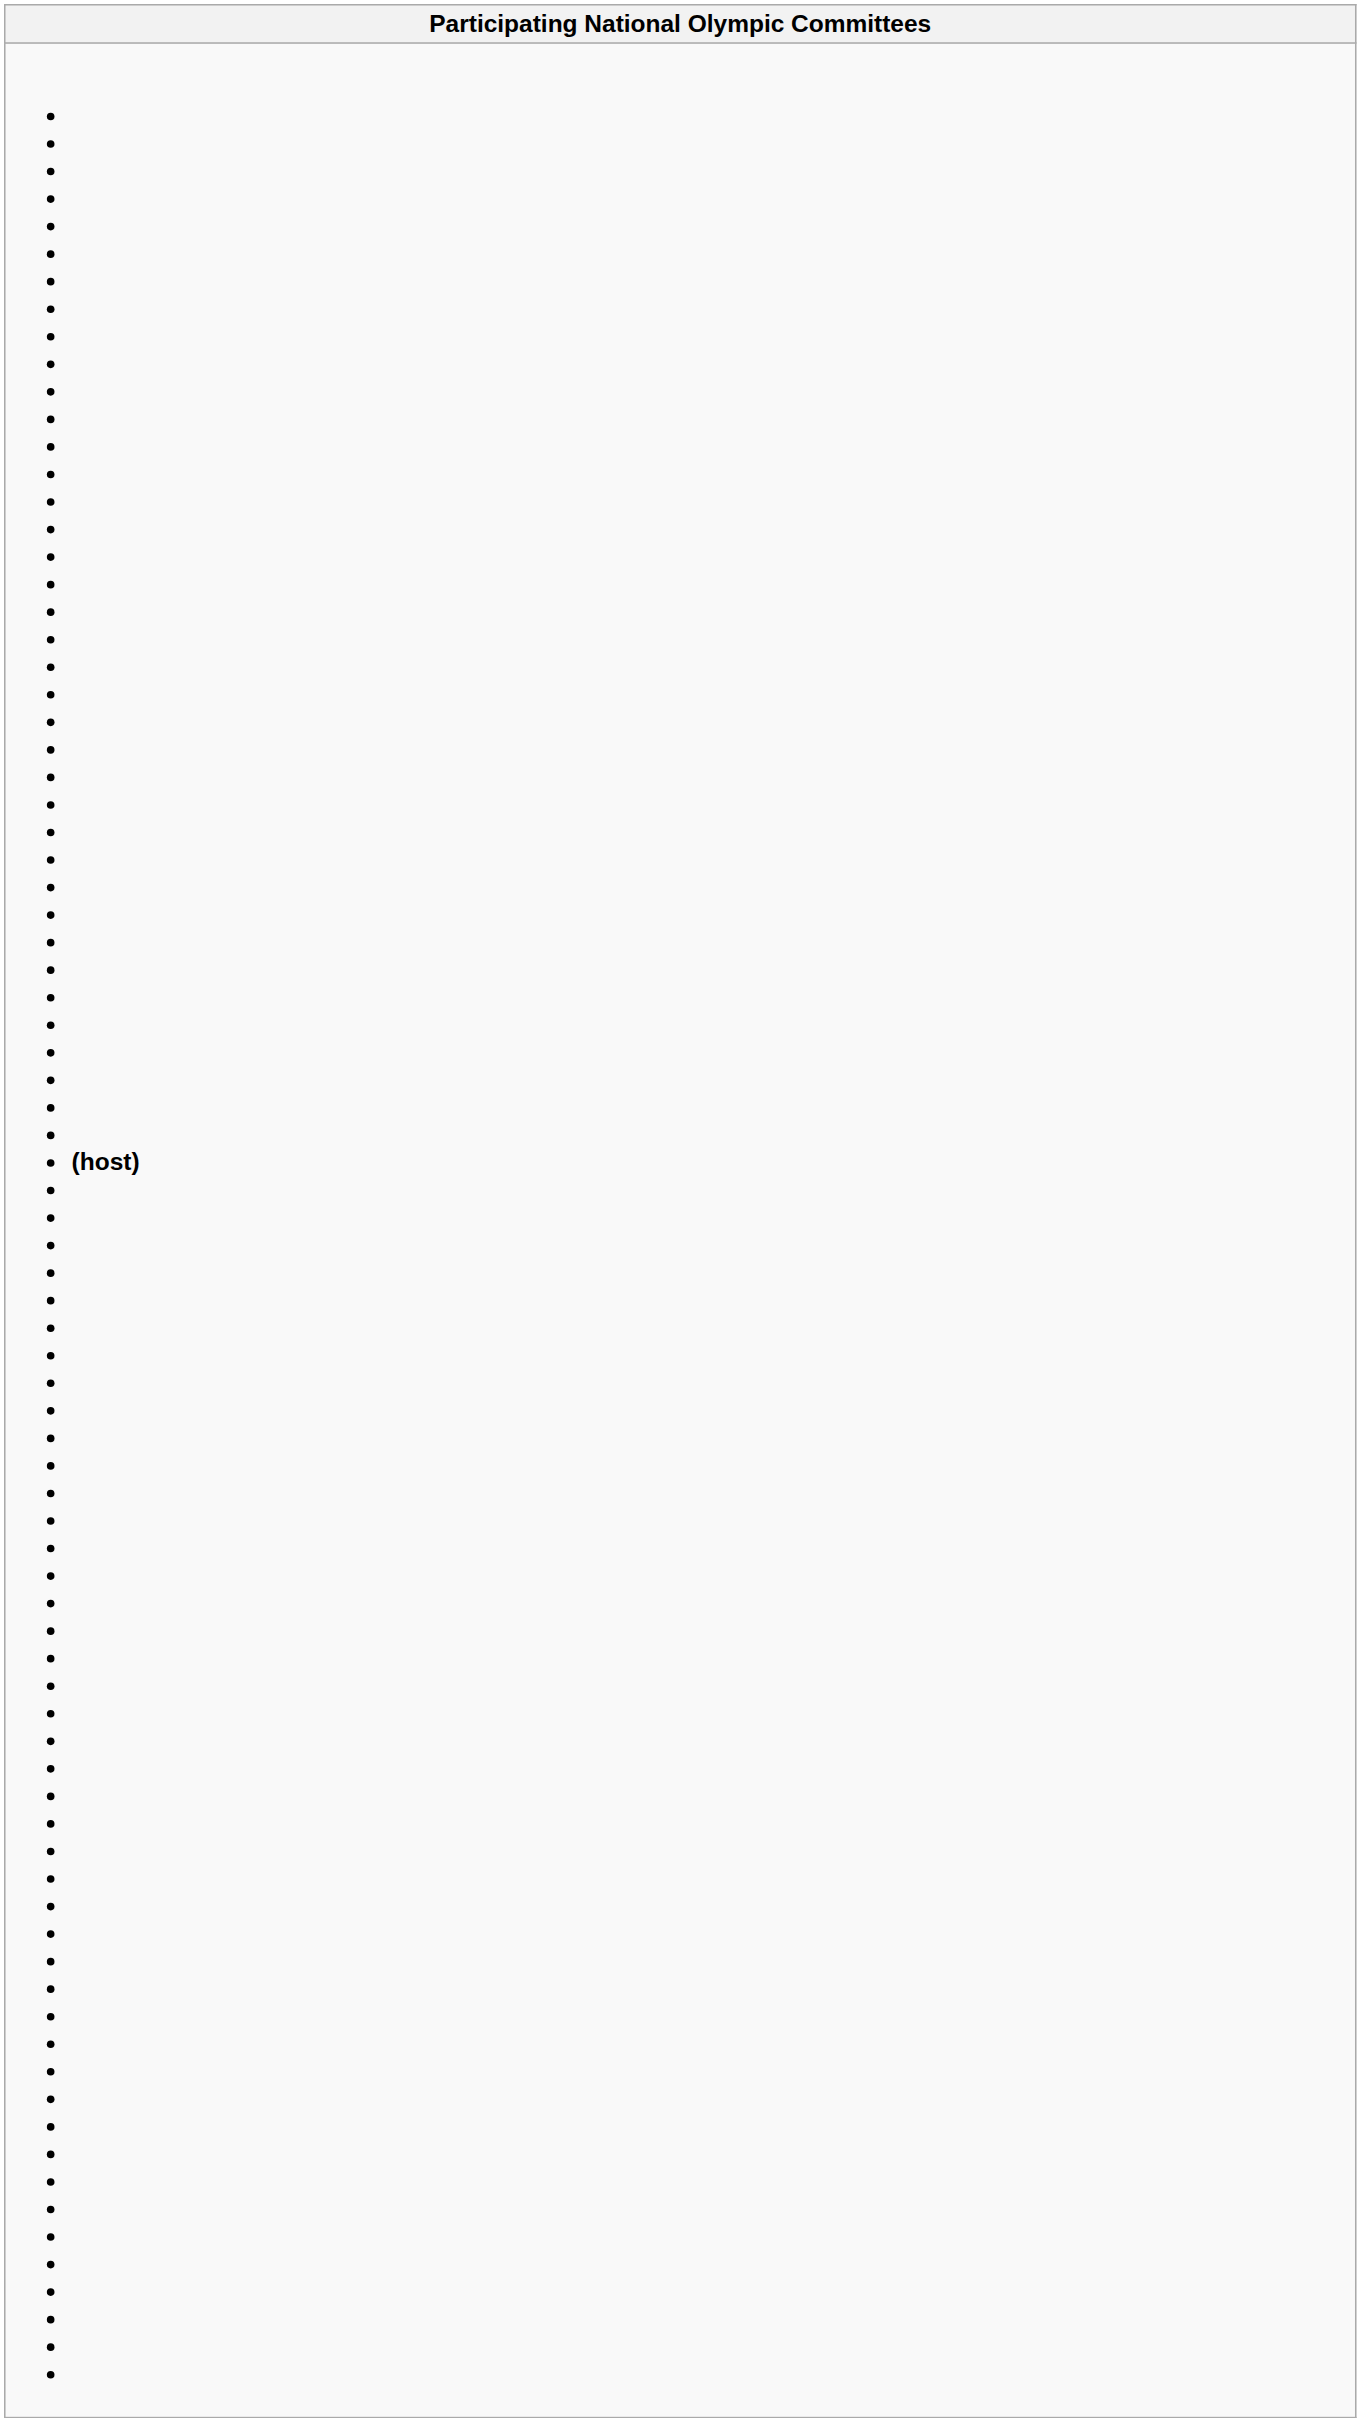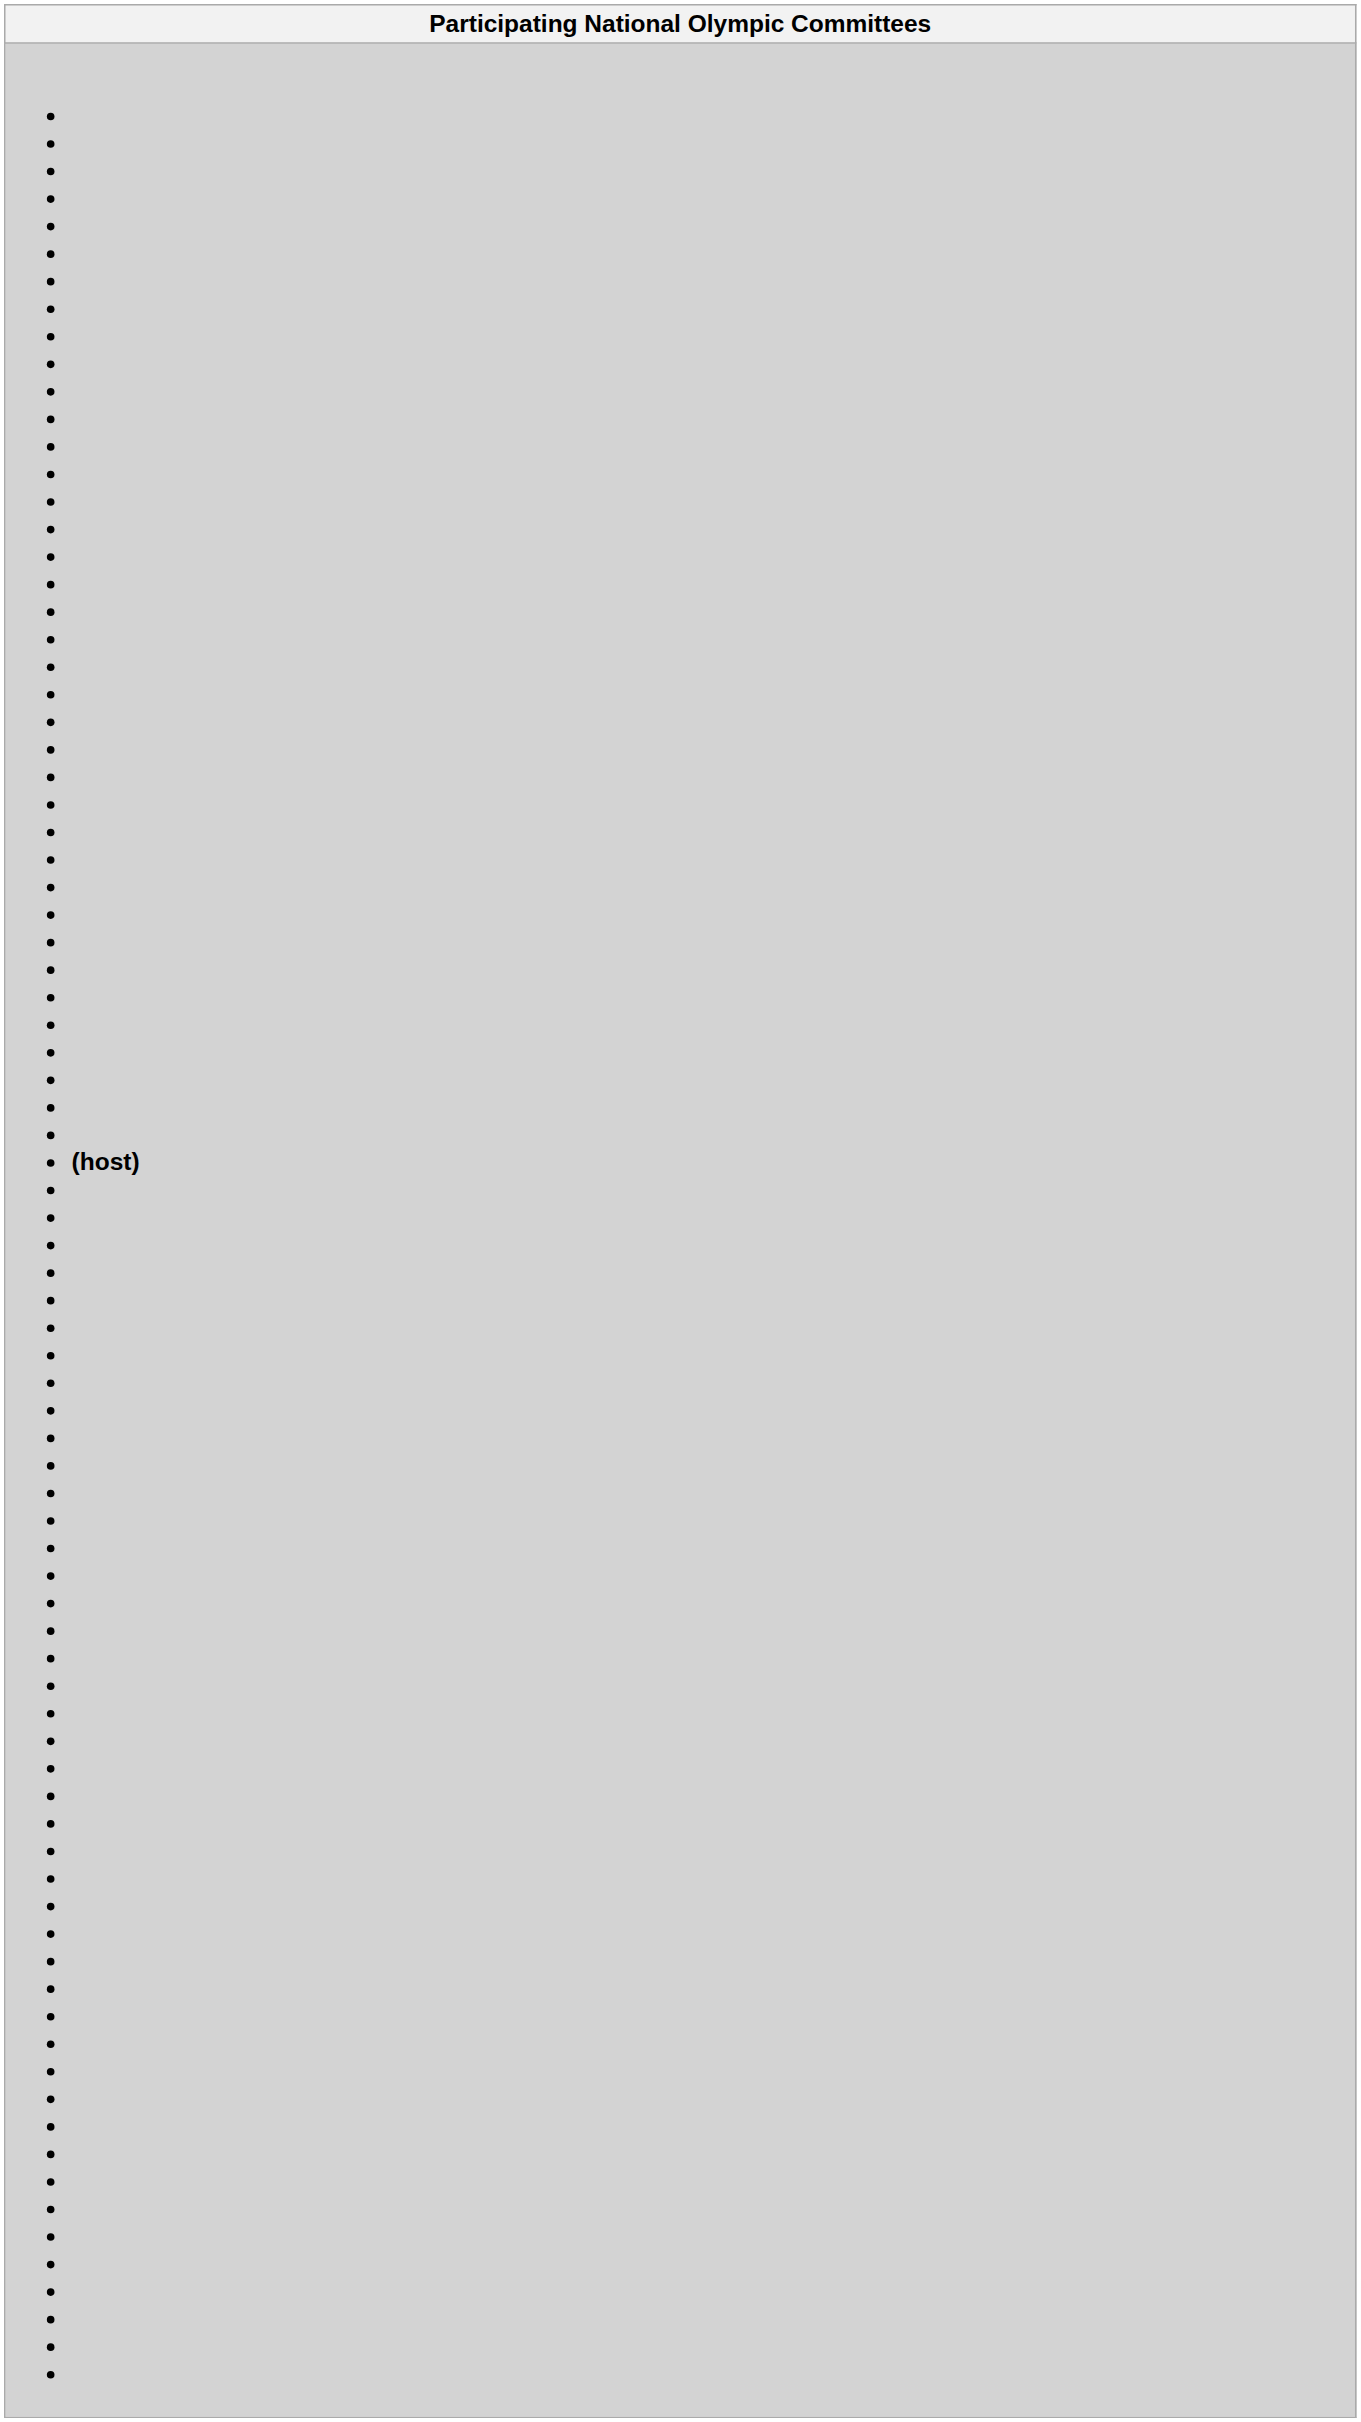(680, 1244) no background -> (680, 1244) lightgrey background
